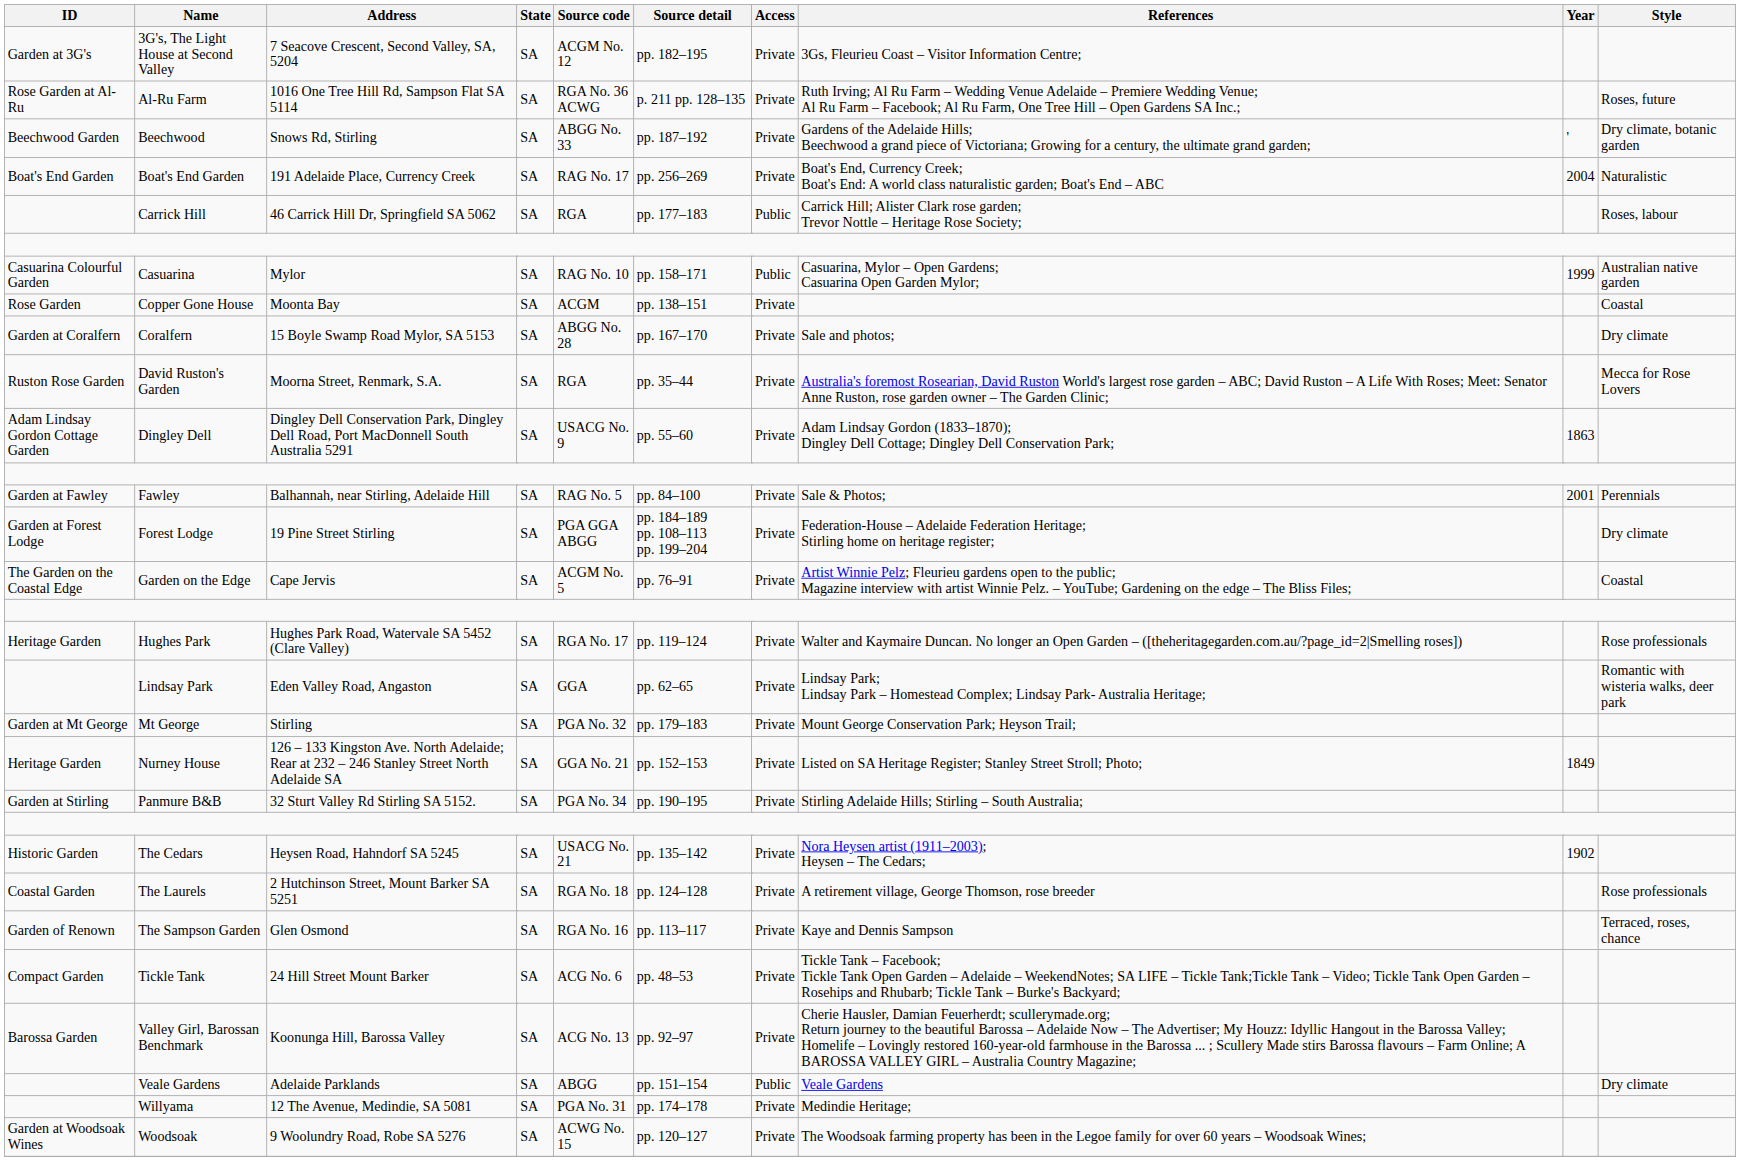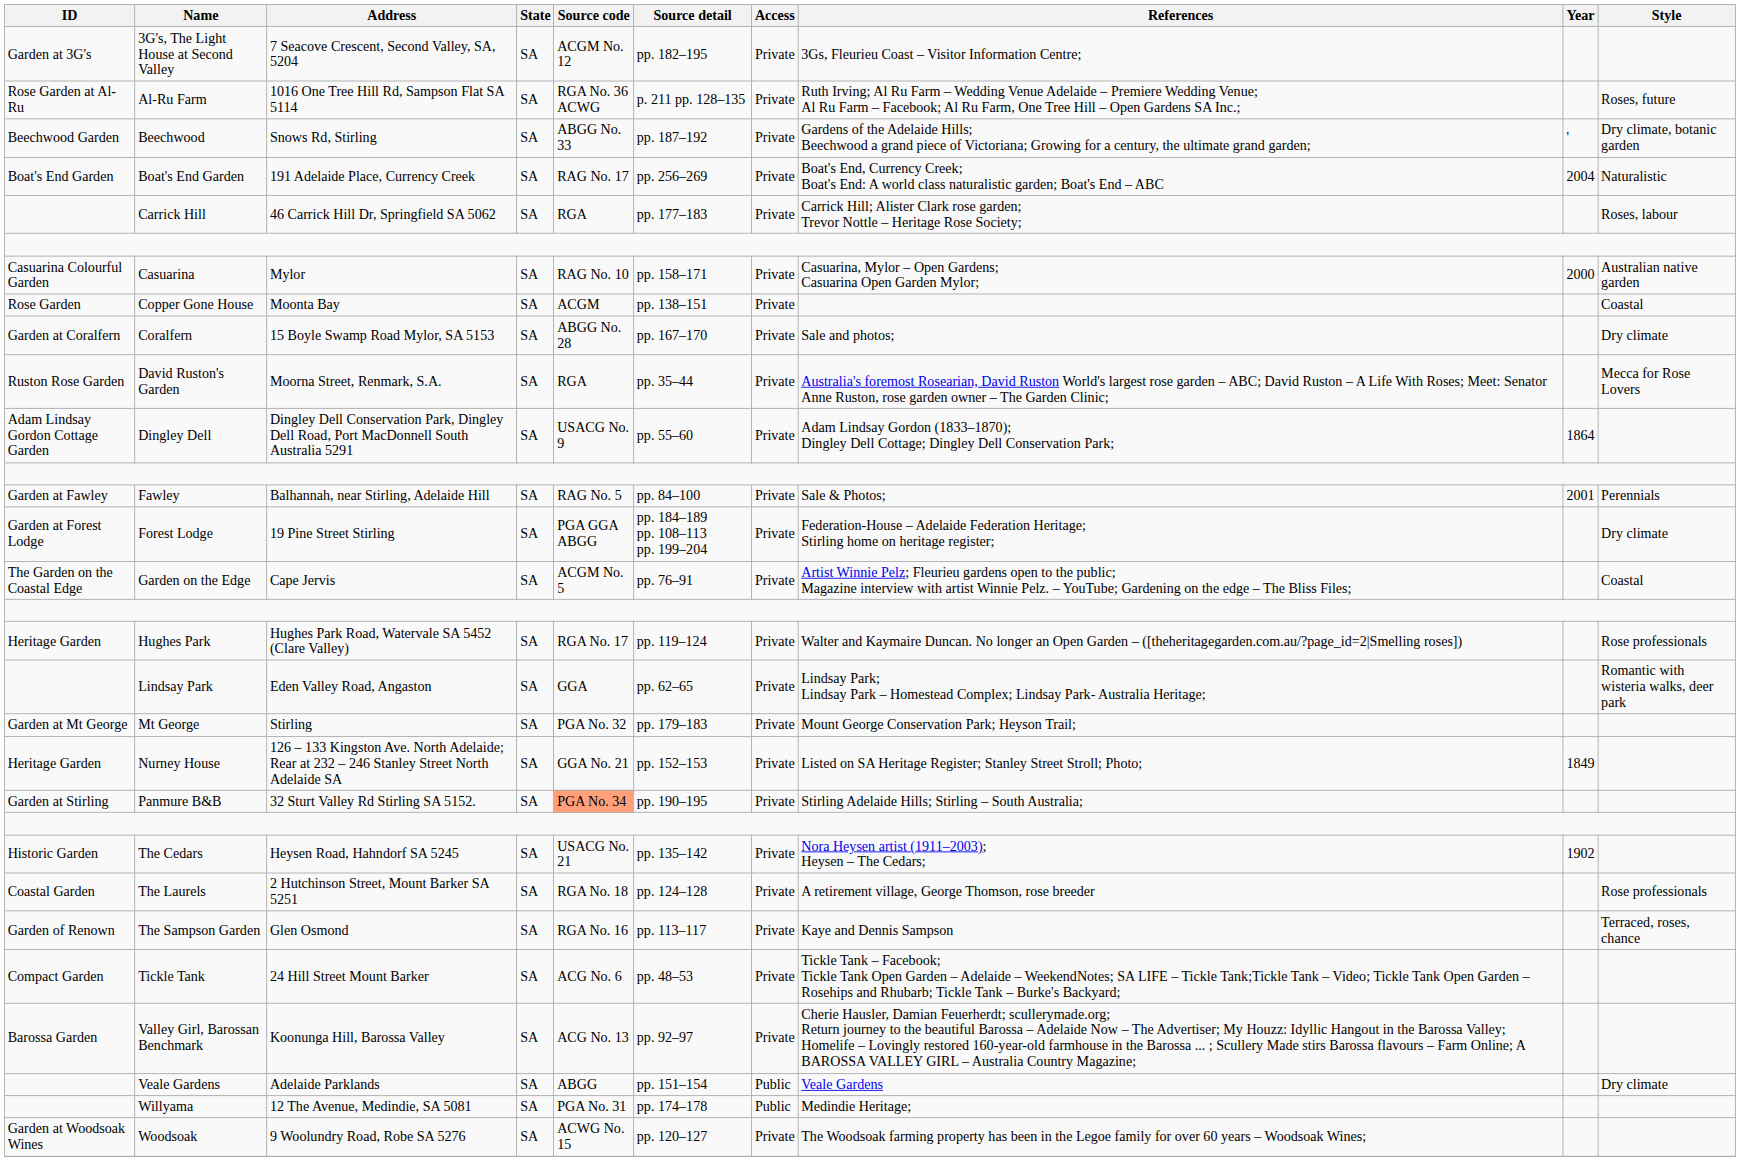(773, 214) Public -> (775, 214) Private
(773, 274) Public -> (775, 274) Private
(1581, 274) 1999 -> (1581, 274) 2000
(1581, 435) 1863 -> (1581, 435) 1864
(592, 801) no background -> (592, 801) lightsalmon background
(775, 1106) Private -> (773, 1106) Public
